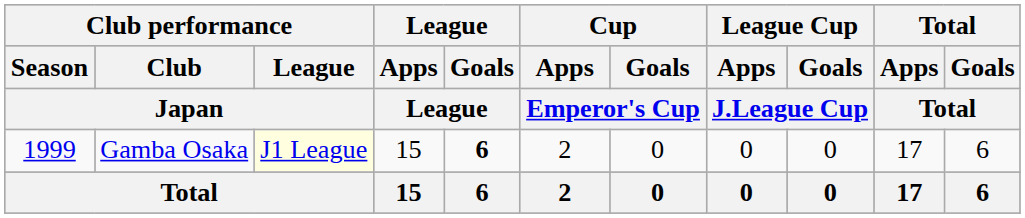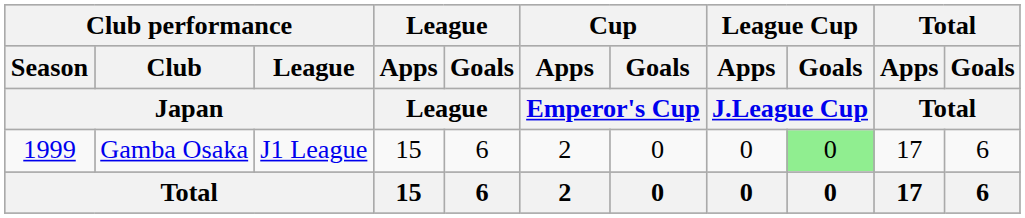(314, 150) lightyellow background -> (314, 150) no background
(482, 150) bold -> (482, 150) normal
(830, 150) no background -> (830, 150) lightgreen background
